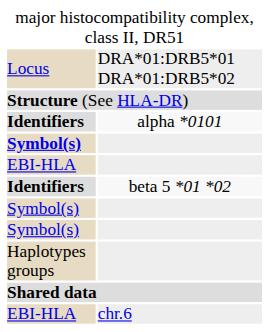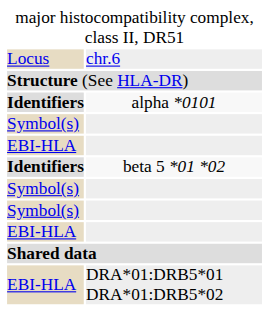(166, 68) DRA*01:DRB5*01 DRA*01:DRB5*02 -> (103, 59) chr.6
(44, 143) bold -> (43, 123) normal
(46, 261) Haplotypes groups -> (42, 231) EBI-HLA
(115, 313) chr.6 -> (155, 284) DRA*01:DRB5*01 DRA*01:DRB5*02
